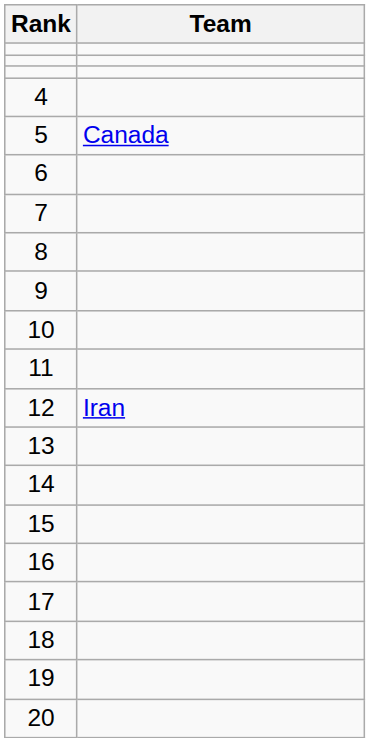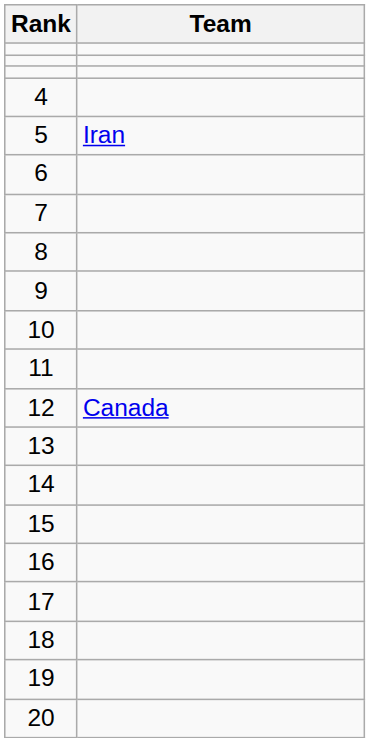(126, 135) Canada -> (104, 135) Iran
(104, 407) Iran -> (126, 407) Canada
